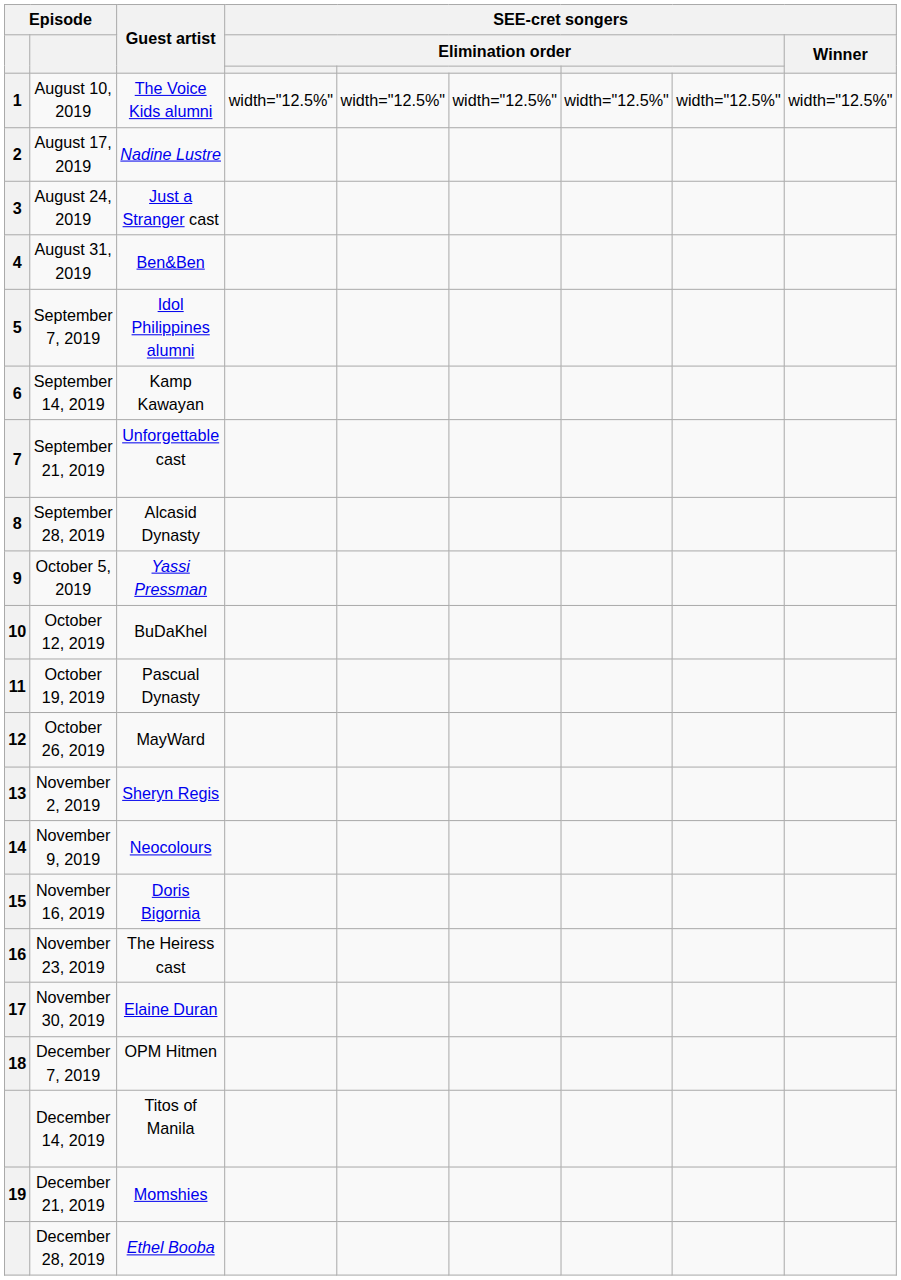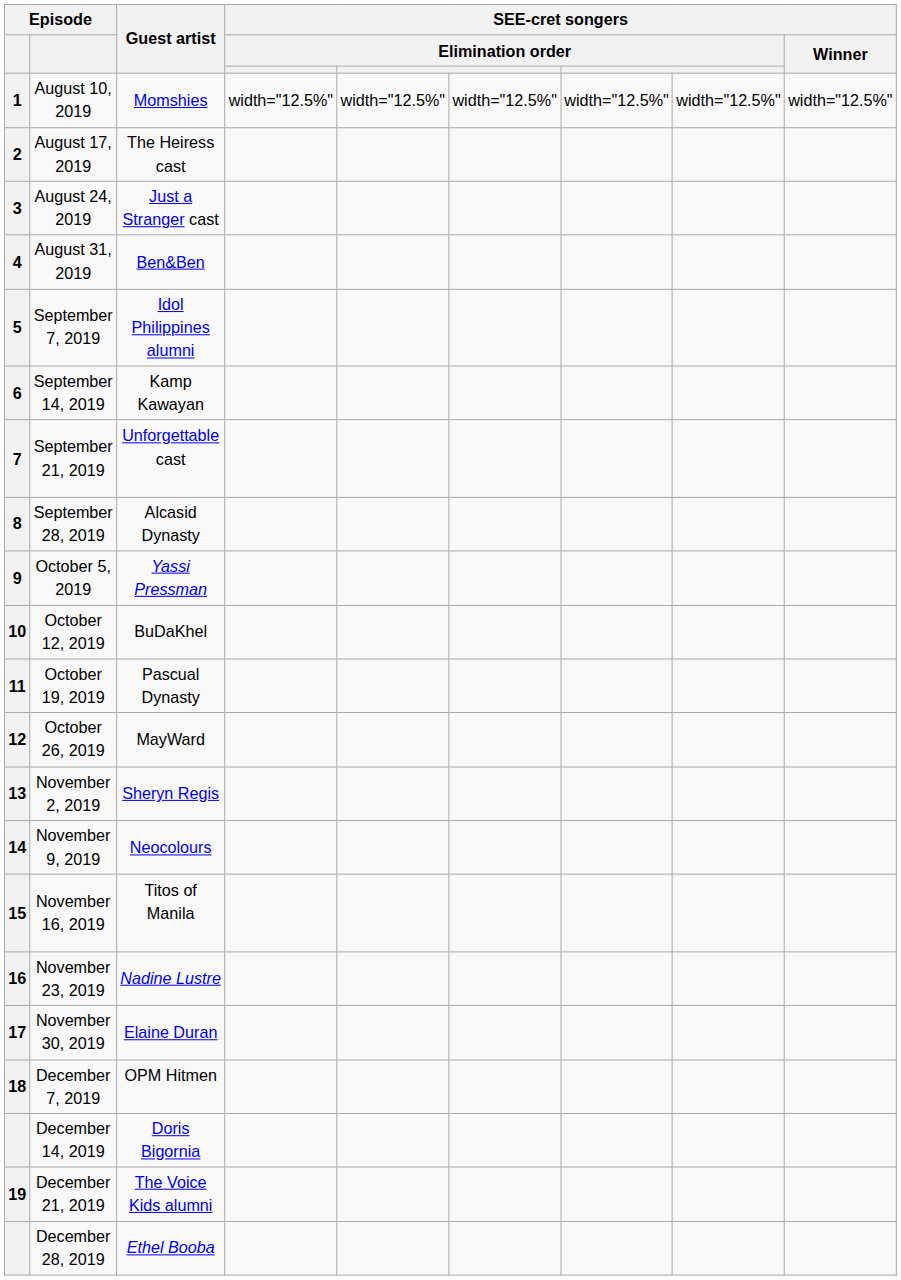(171, 100) The Voice Kids alumni -> (171, 100) Momshies
(171, 154) Nadine Lustre -> (171, 154) The Heiress cast
(171, 901) Doris Bigornia -> (171, 901) Titos of Manila
(171, 955) The Heiress cast -> (171, 979) Nadine Lustre
(171, 1117) Titos of Manila -> (171, 1140) Doris Bigornia
(171, 1194) Momshies -> (171, 1194) The Voice Kids alumni
